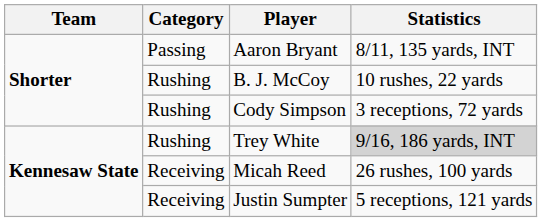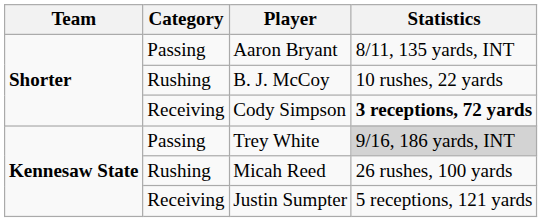(179, 110) Rushing -> (186, 110) Receiving
(439, 110) normal -> (444, 110) bold
(179, 140) Rushing -> (176, 140) Passing
(186, 170) Receiving -> (179, 170) Rushing
